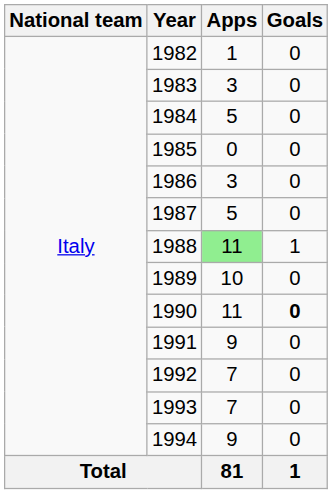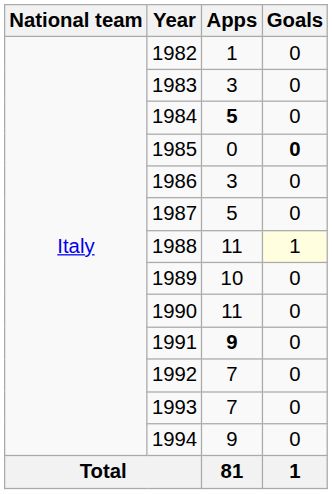(232, 117) normal -> (232, 117) bold
(295, 149) normal -> (295, 149) bold
(232, 246) lightgreen background -> (232, 246) no background
(295, 246) no background -> (295, 246) lightyellow background
(295, 310) bold -> (295, 310) normal
(232, 342) normal -> (232, 342) bold
